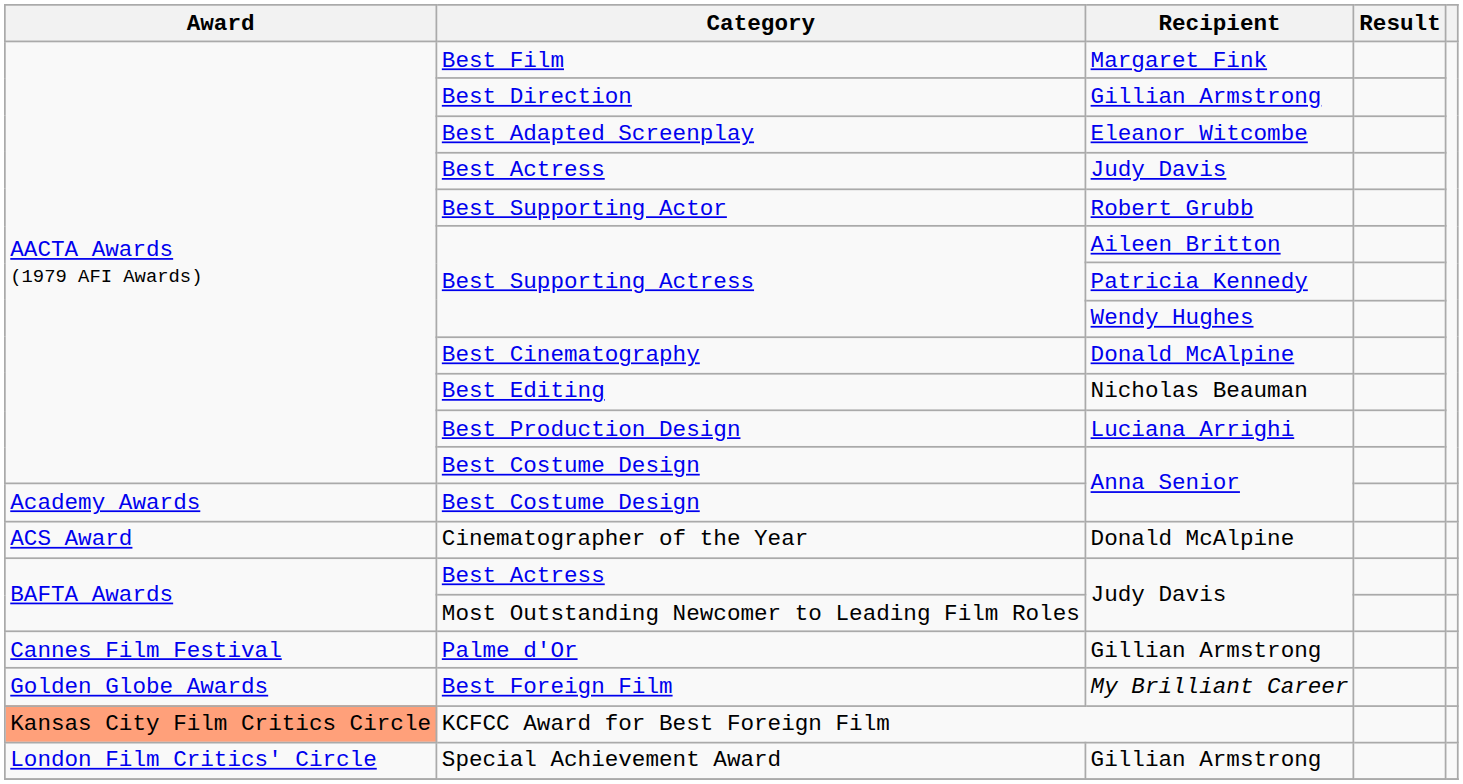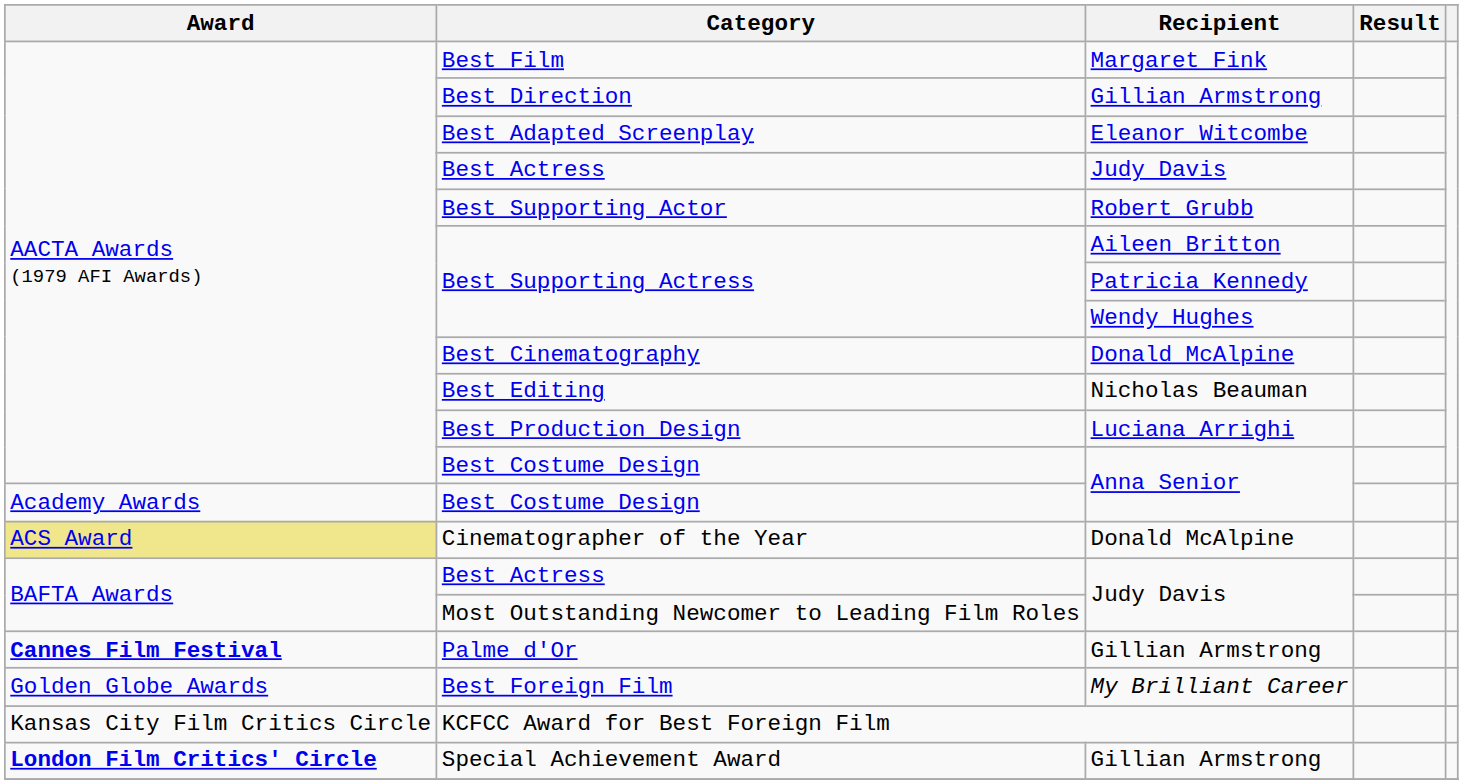(71, 539) no background -> (71, 539) khaki background
(146, 650) normal -> (146, 650) bold
(221, 724) lightsalmon background -> (221, 724) no background
(194, 761) normal -> (194, 761) bold
